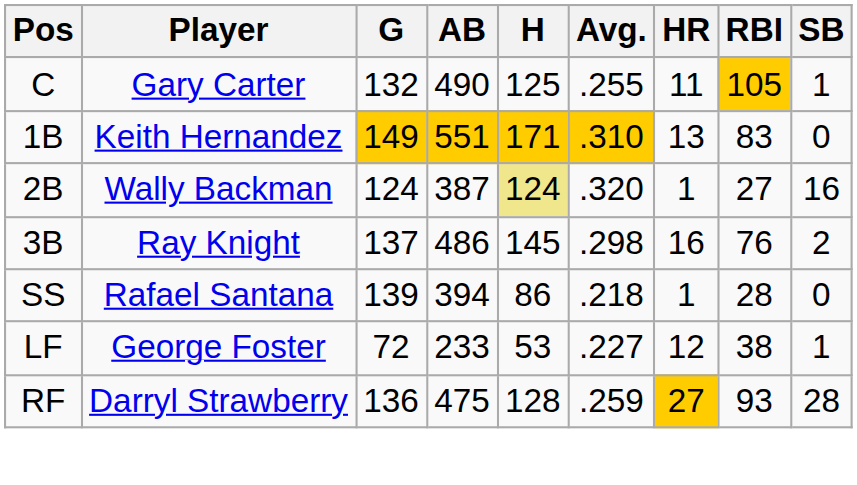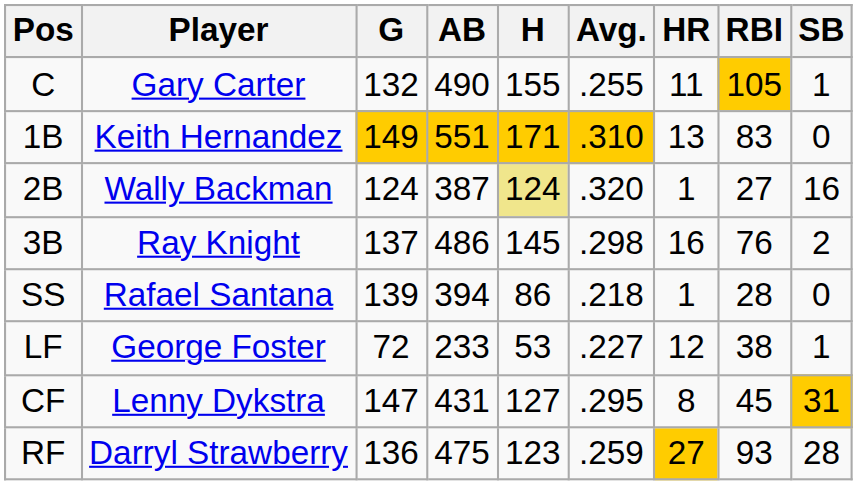(533, 83) 125 -> (533, 83) 155
+ row: (43, 400)
(533, 400) 128 -> (533, 453) 123
